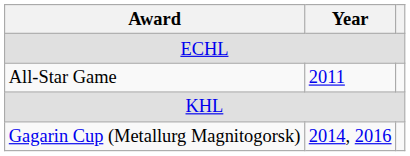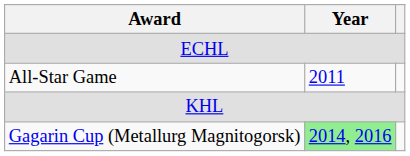(350, 135) no background -> (350, 135) lightgreen background
